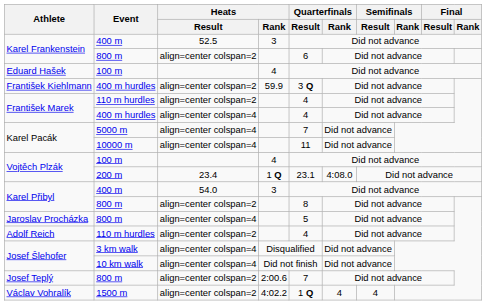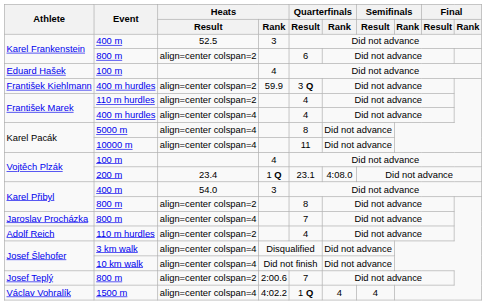(306, 130) 7 -> (306, 130) 8
(306, 219) 5 -> (306, 219) 7
(208, 293) align=center colspan=2 -> (208, 293) align=center colspan=4
